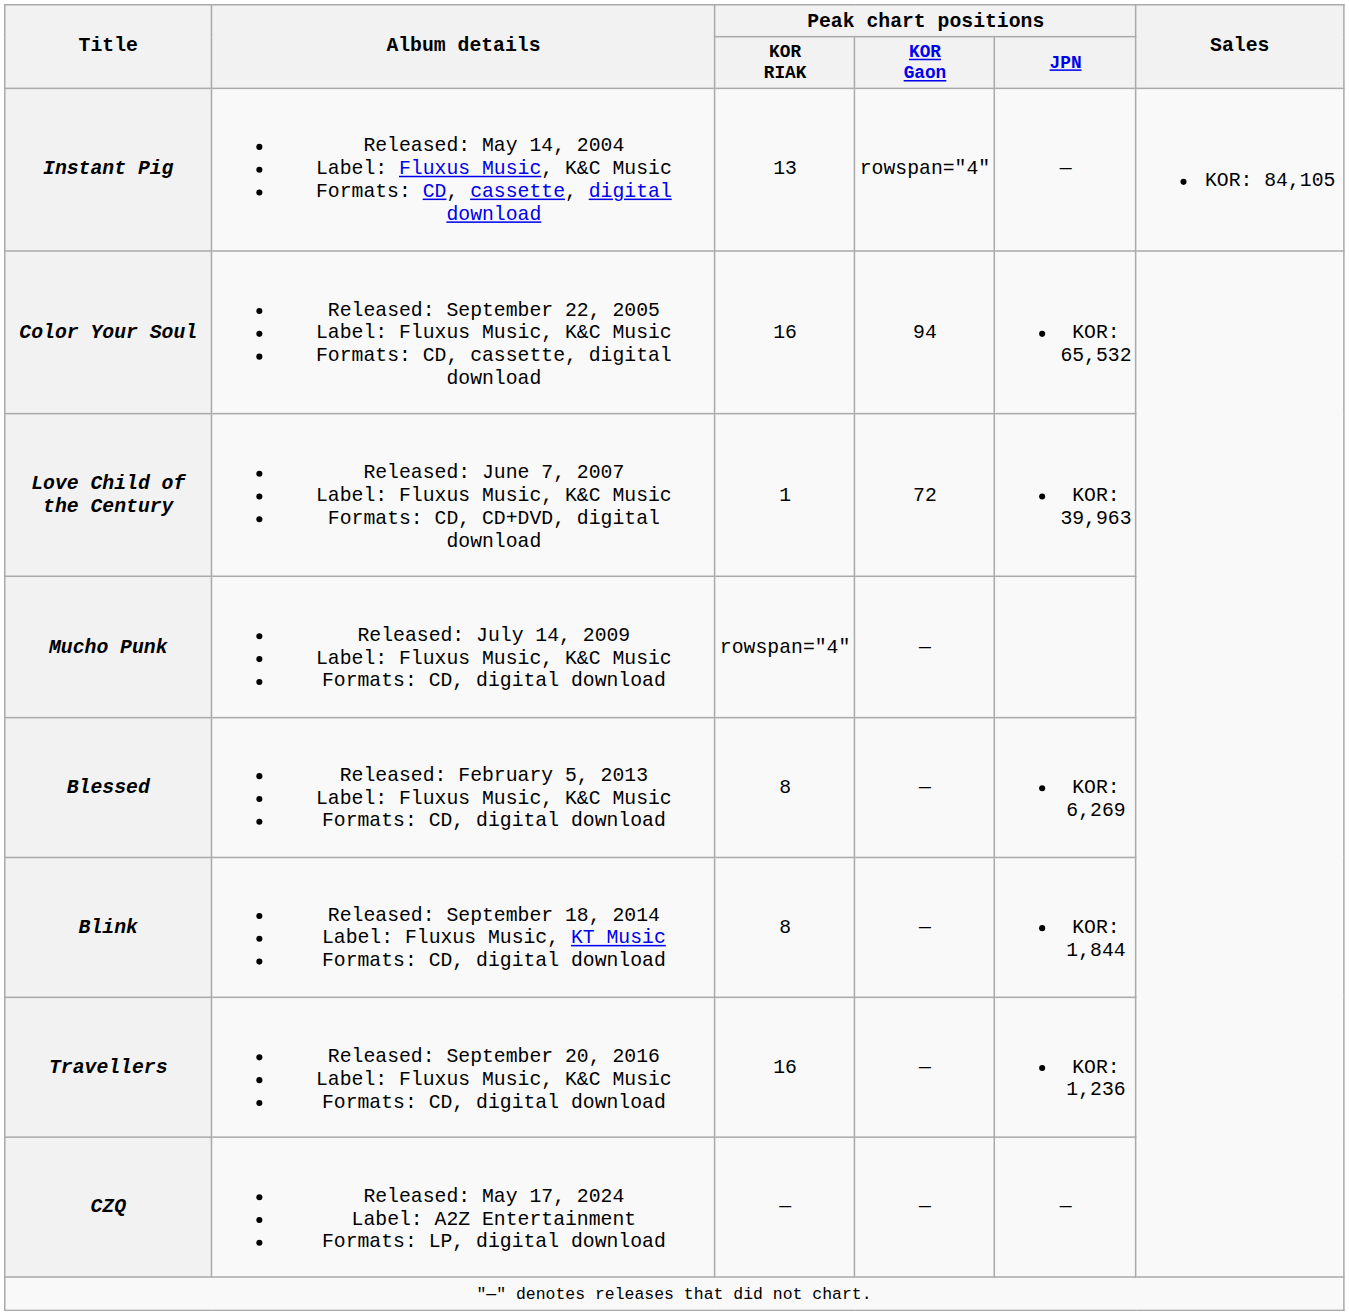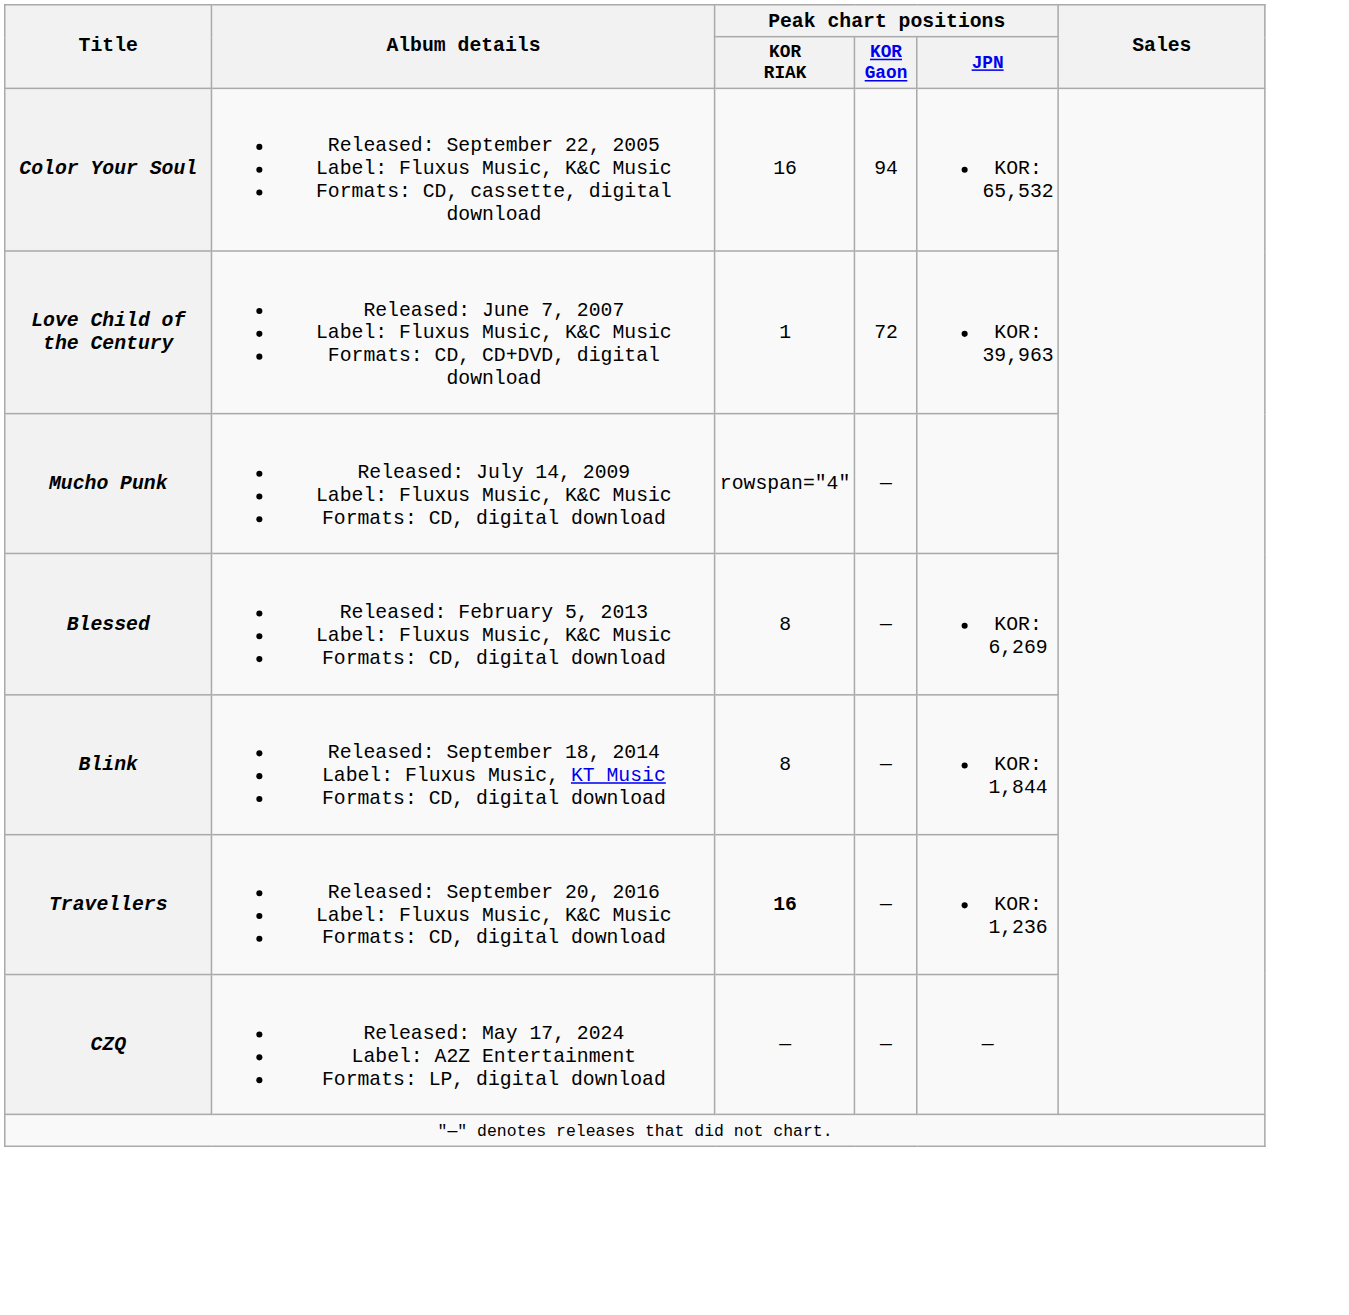- row: (108, 170)
(785, 1067) normal -> (785, 904) bold
